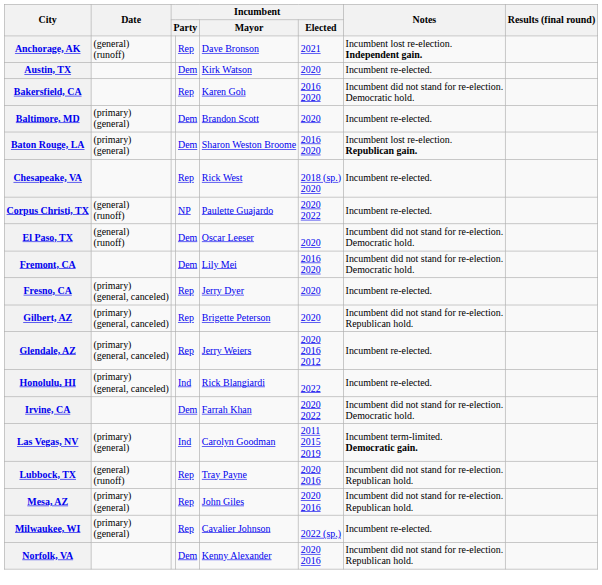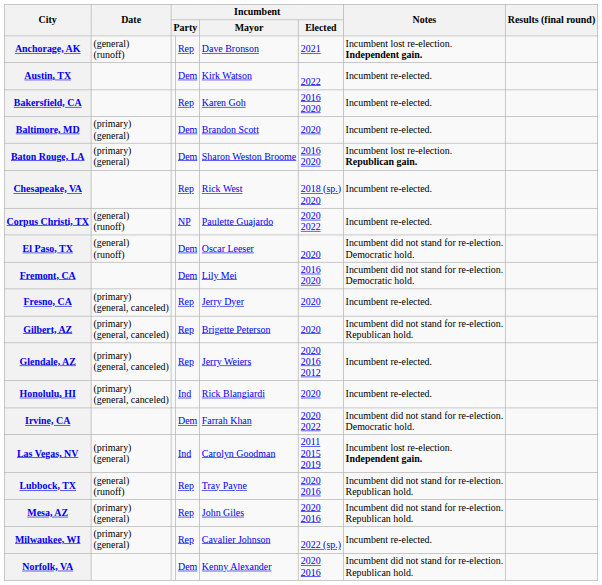(311, 70) 2020 -> (311, 81) 2022
(424, 92) Incumbent did not stand for re-election. Democratic hold. -> (389, 103) Incumbent re-elected.
(311, 388) 2022 -> (311, 394) 2020
(394, 442) Incumbent term-limited. Democratic gain. -> (399, 453) Incumbent lost re-election. Independent gain.
